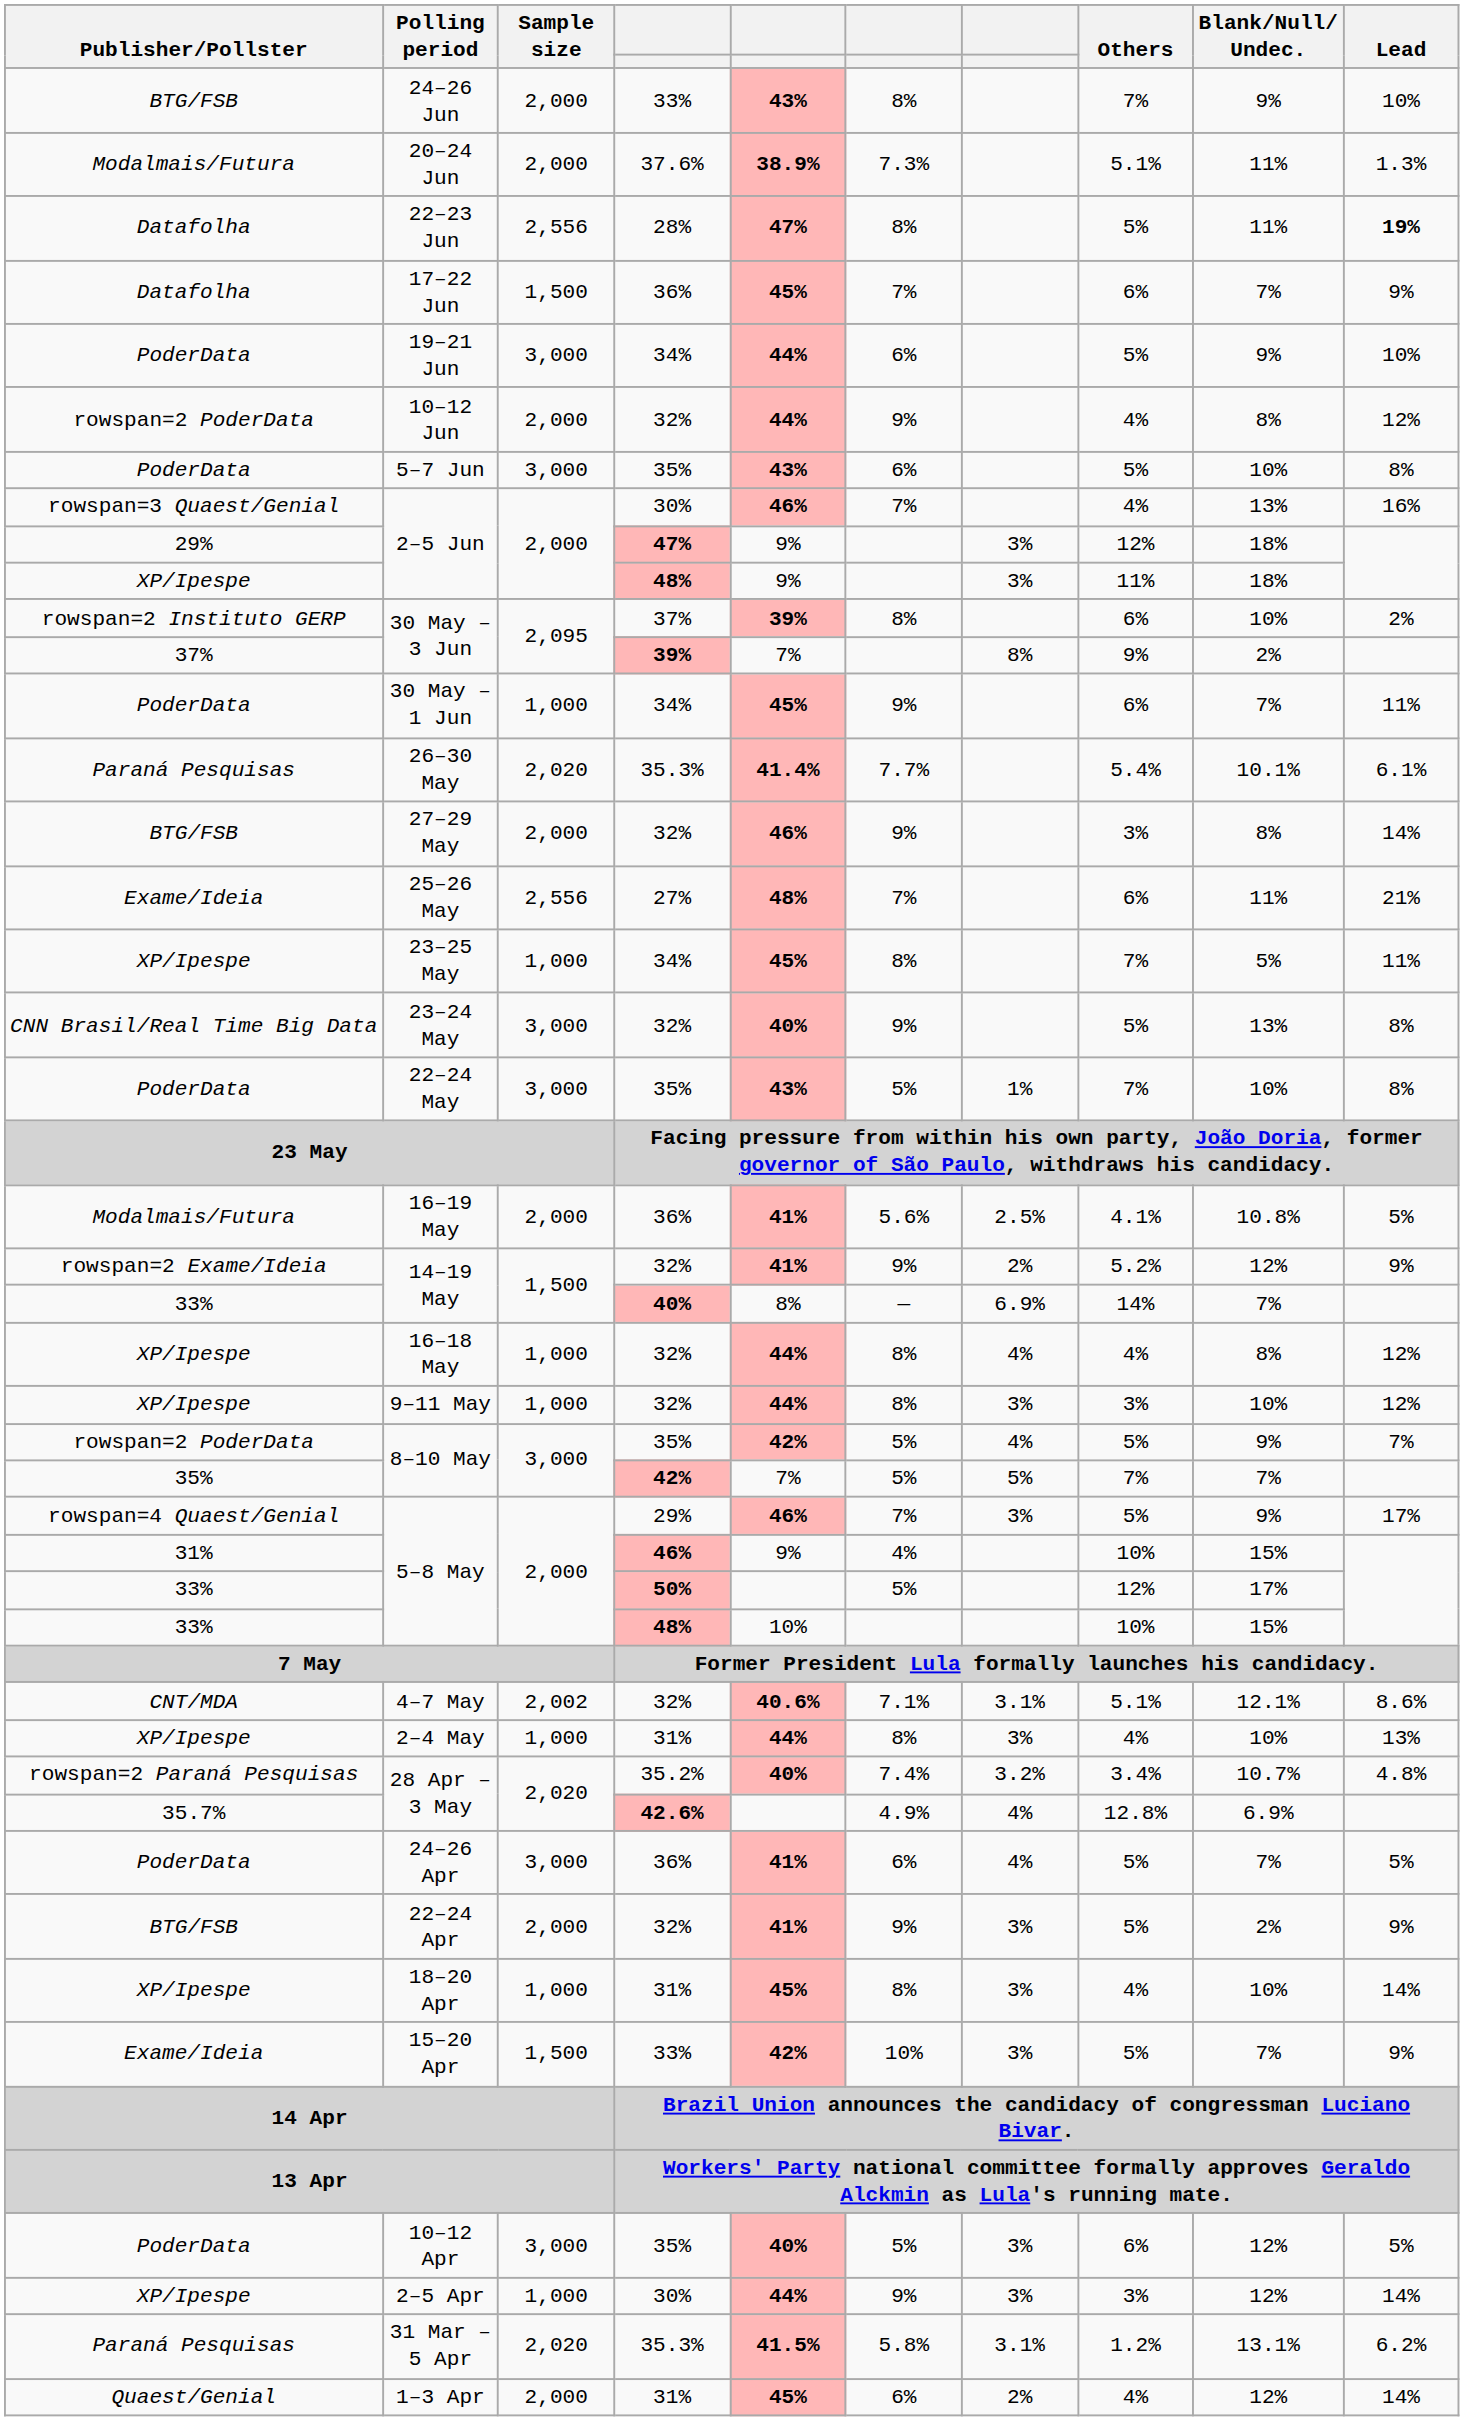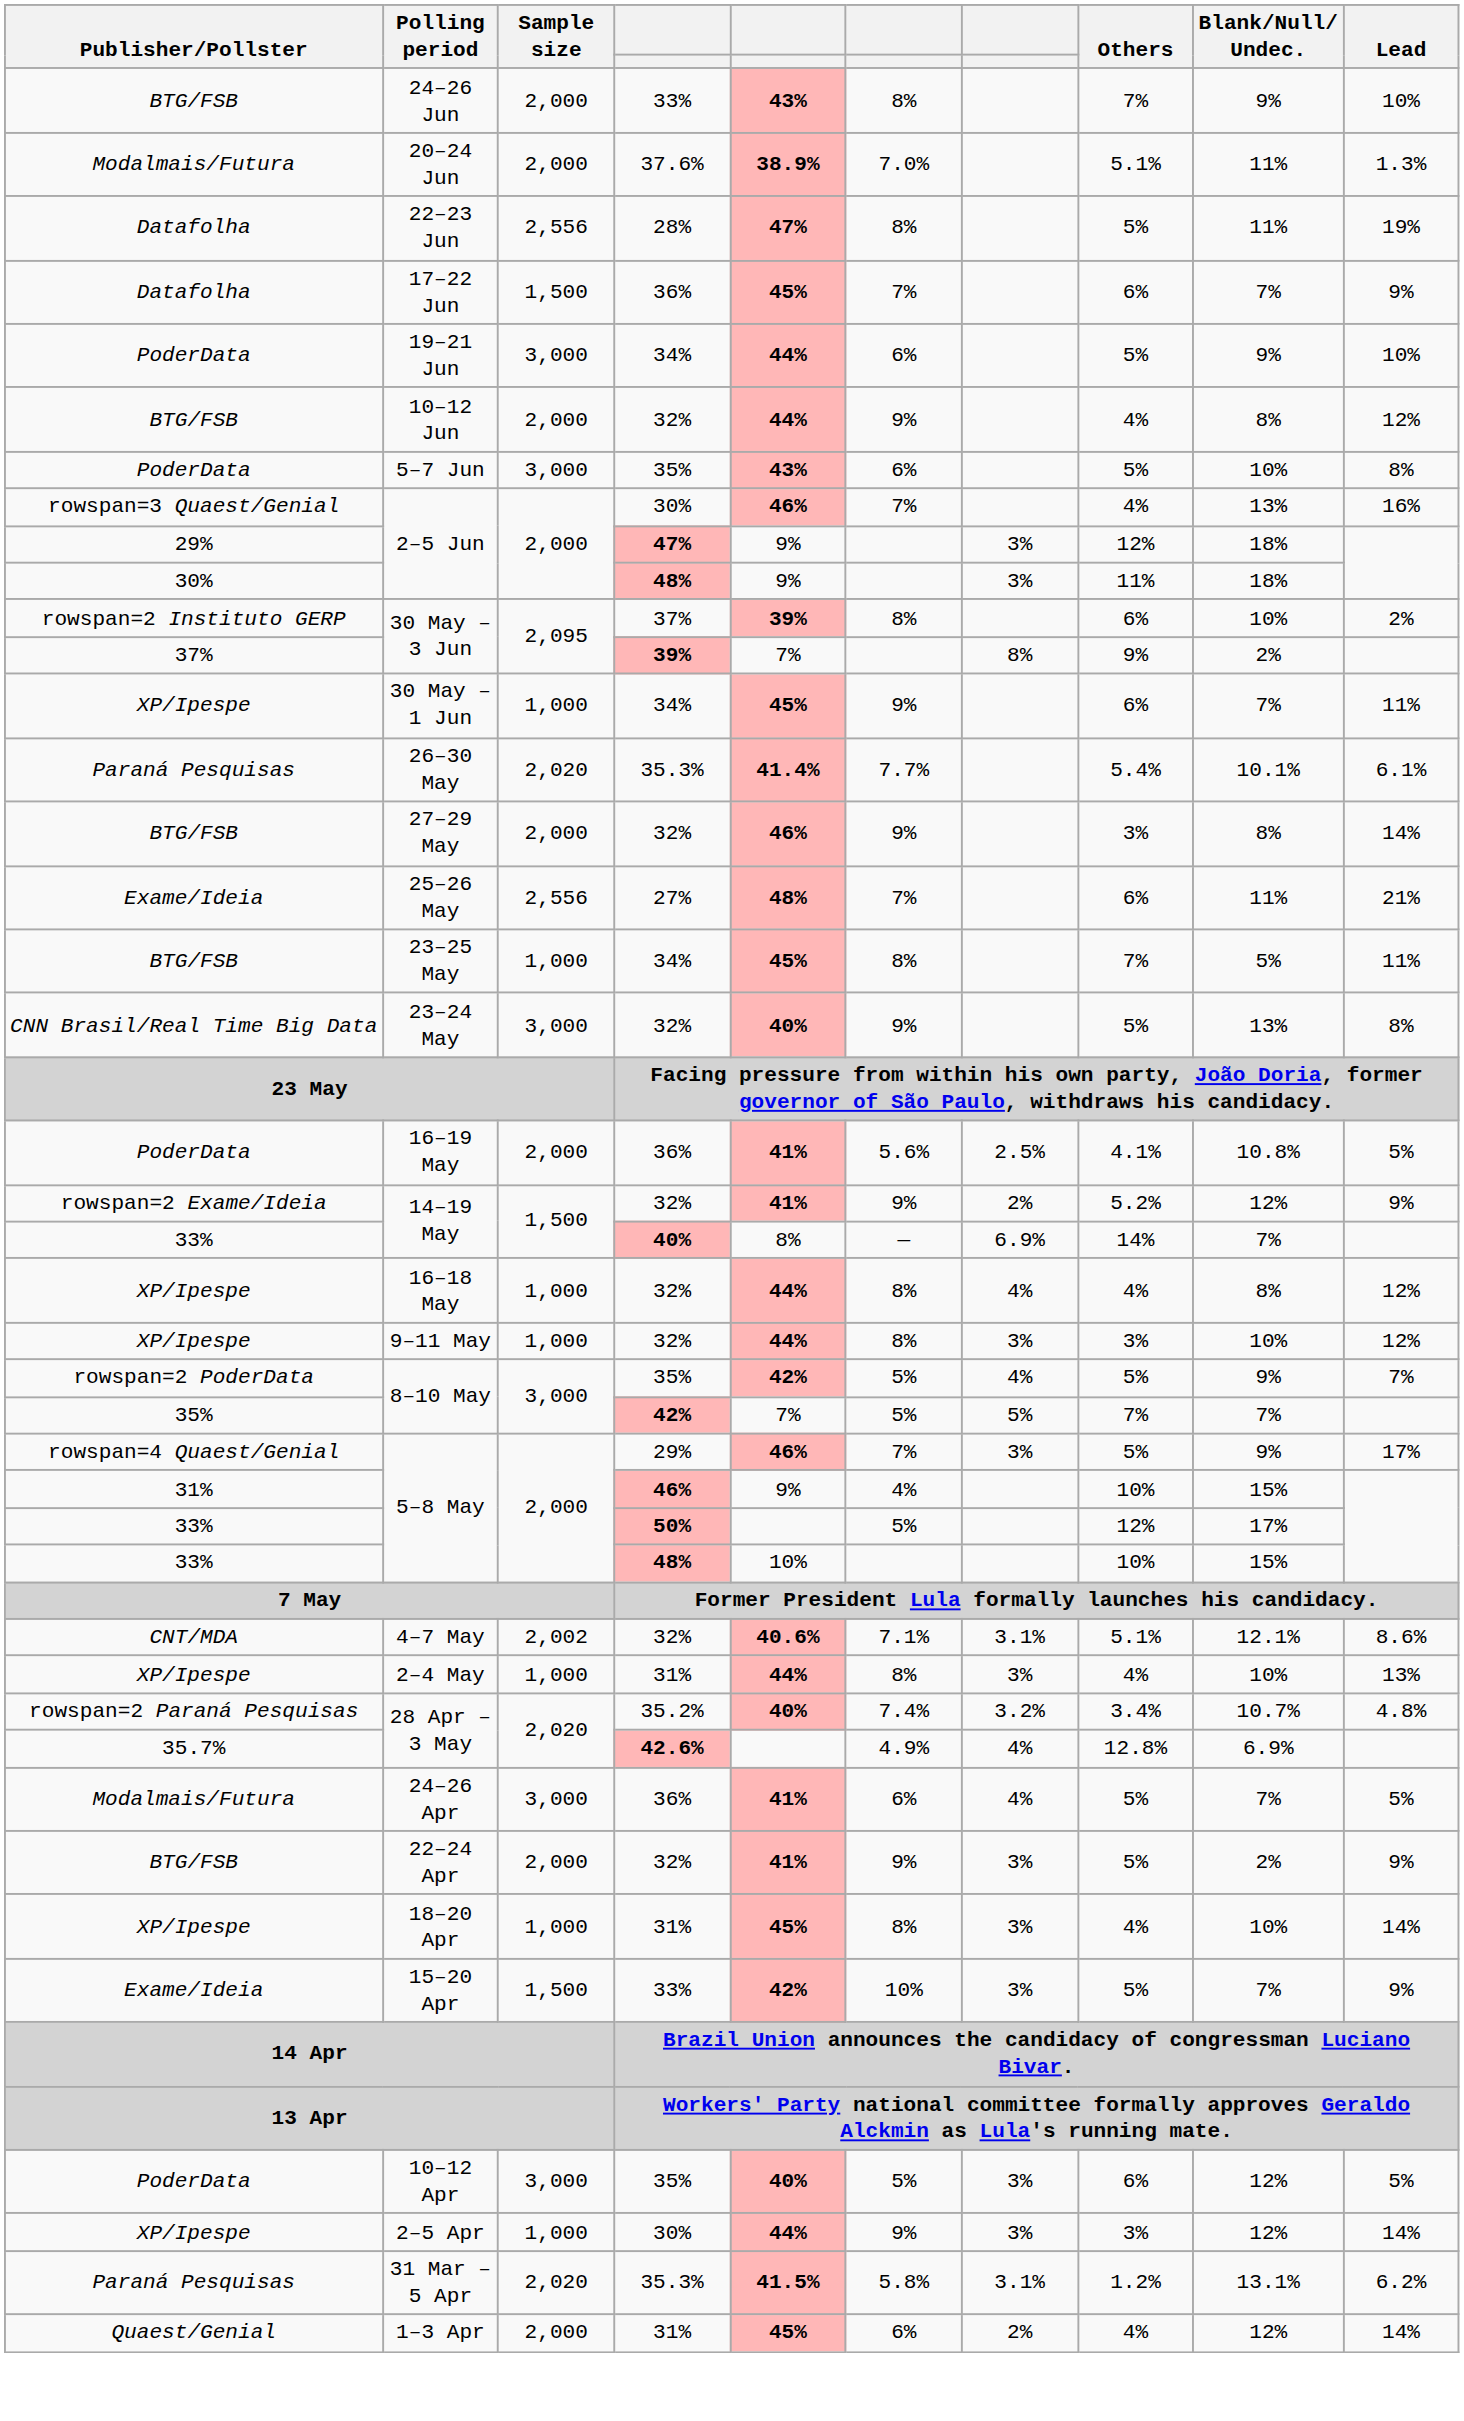(904, 165) 7.3% -> (904, 165) 7.0%
(1401, 228) bold -> (1401, 228) normal
(194, 420) rowspan=2 PoderData -> (194, 420) BTG/FSB
(194, 581) XP/Ipespe -> (194, 581) 30%
(194, 706) PoderData -> (194, 706) XP/Ipespe
(194, 961) XP/Ipespe -> (194, 961) BTG/FSB
- row: (440, 1089)
(194, 1216) Modalmais/Futura -> (194, 1153) PoderData
(194, 1863) PoderData -> (194, 1799) Modalmais/Futura
